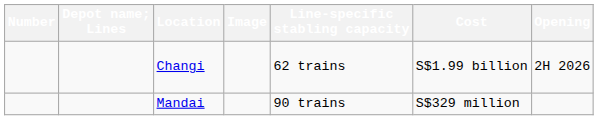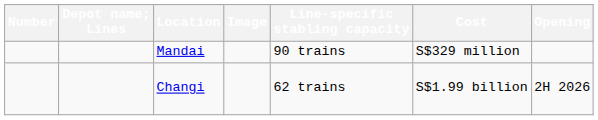rows swapped: (181, 104) <-> (181, 67)
